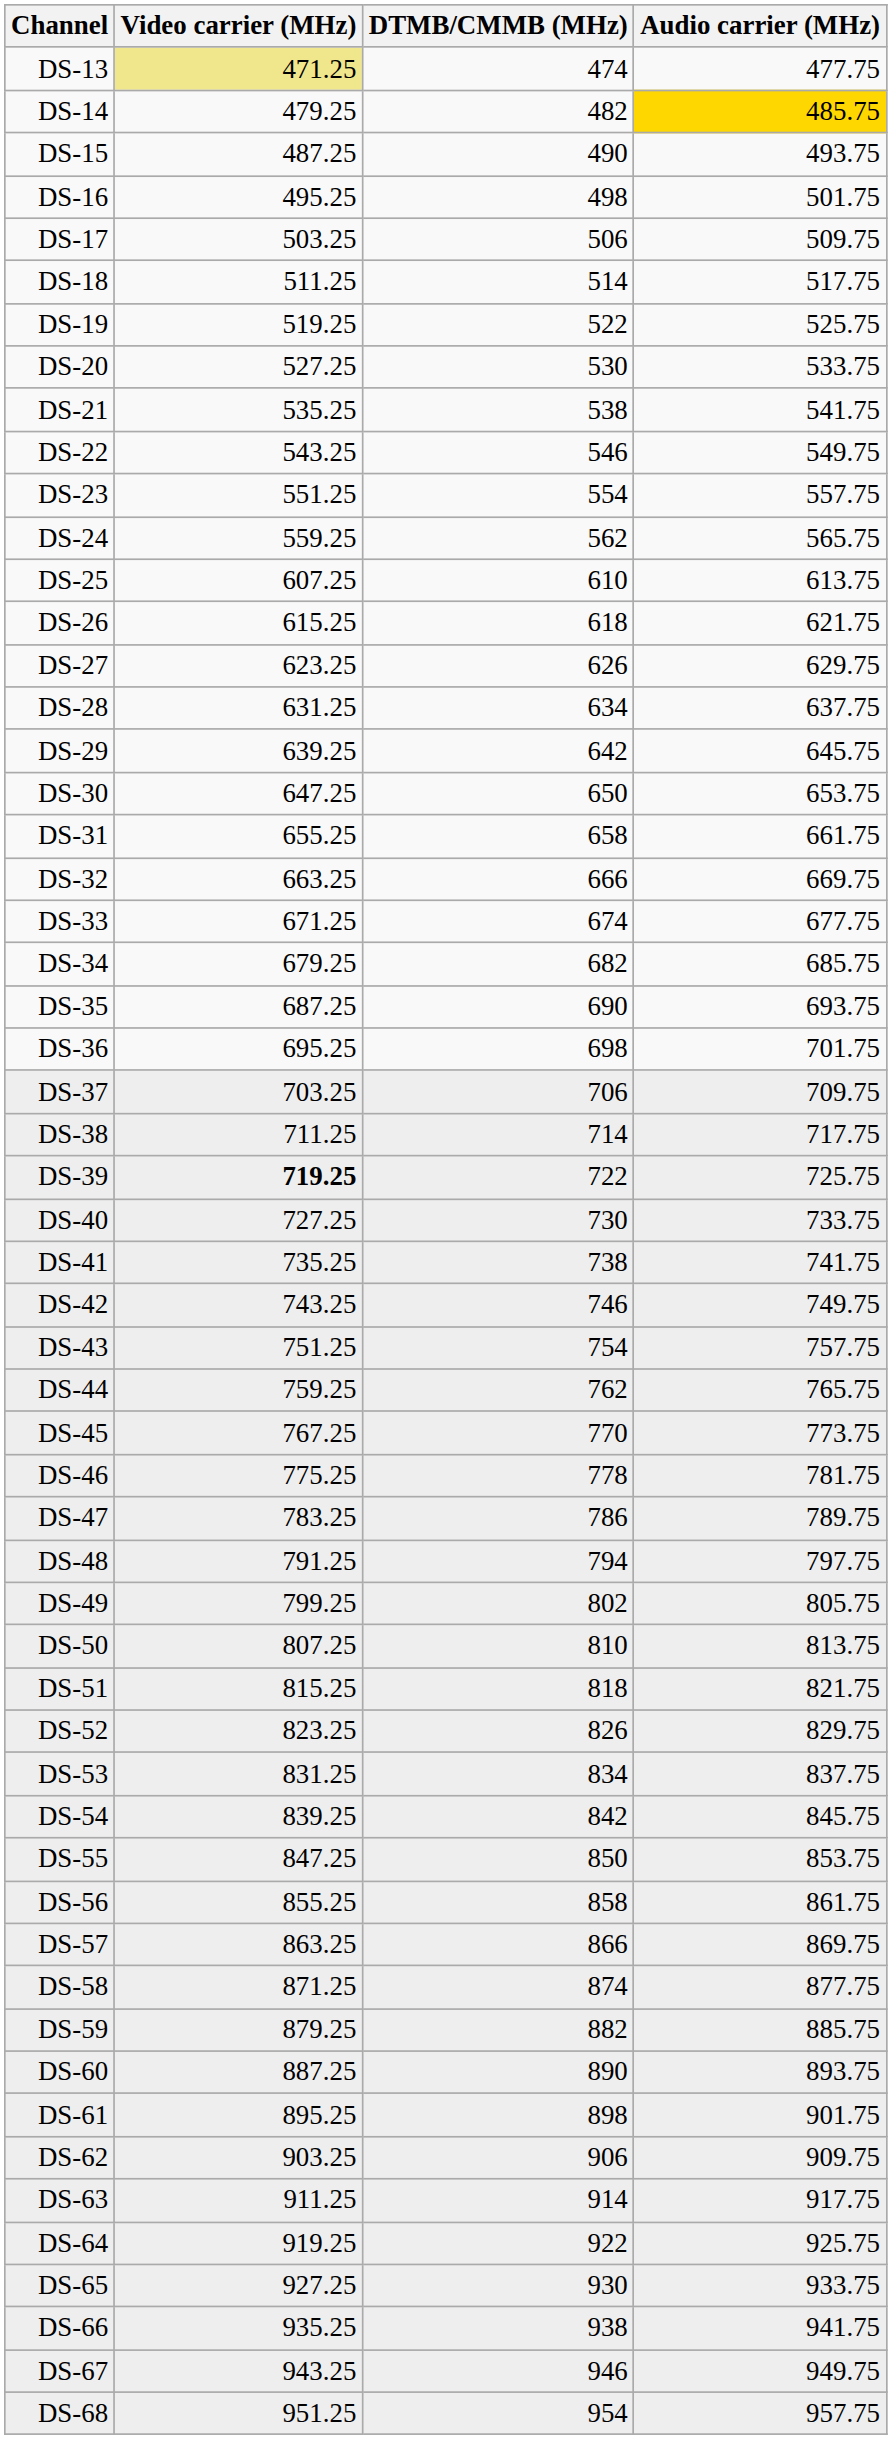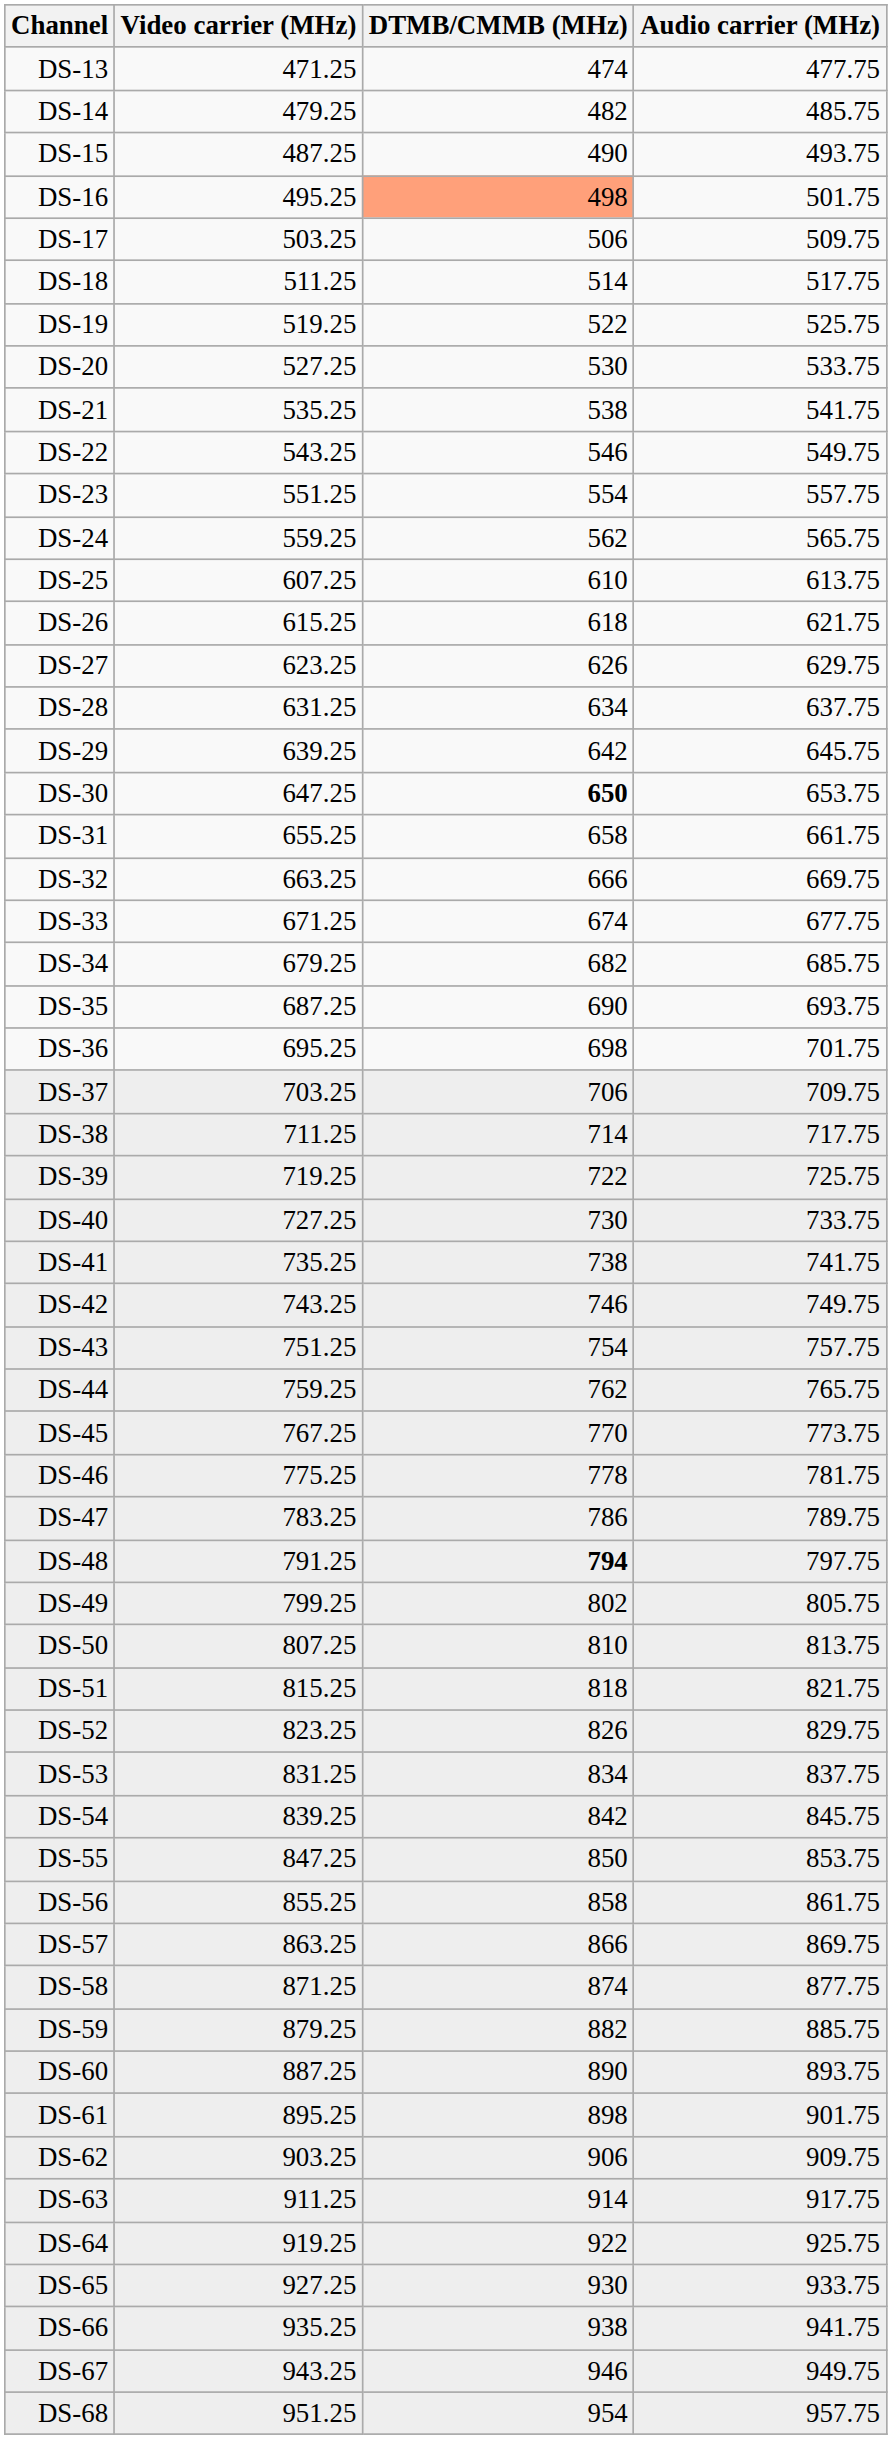(319, 68) khaki background -> (319, 68) no background
(843, 111) gold background -> (843, 111) no background
(608, 196) no background -> (608, 196) lightsalmon background
(608, 793) normal -> (608, 793) bold
(319, 1176) bold -> (319, 1176) normal
(608, 1560) normal -> (608, 1560) bold
